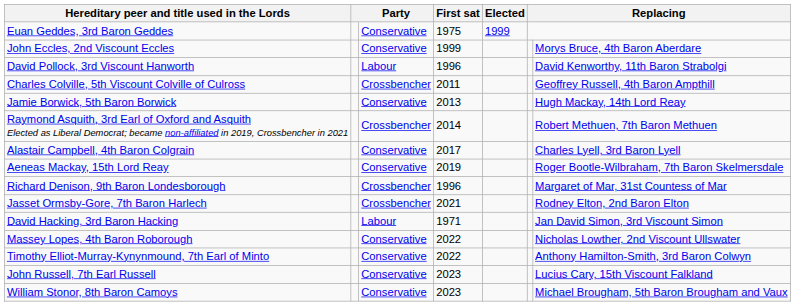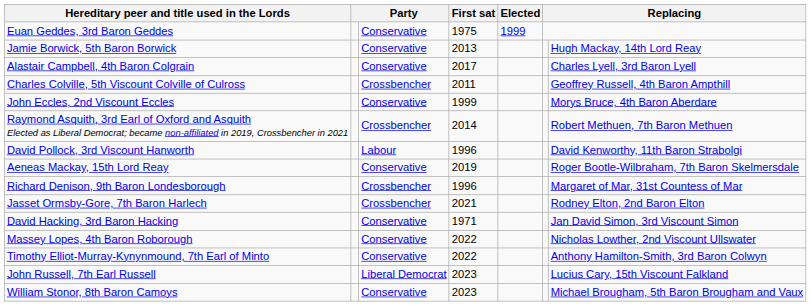rows swapped: (91, 48) <-> (92, 102)
rows swapped: (101, 66) <-> (101, 150)
(379, 221) Labour -> (394, 221) Conservative
(394, 274) Conservative -> (404, 274) Liberal Democrat
